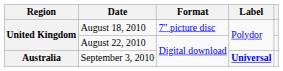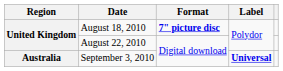(187, 27) normal -> (189, 27) bold
